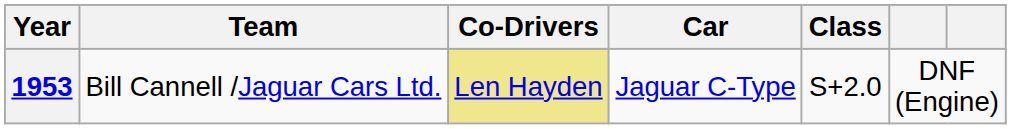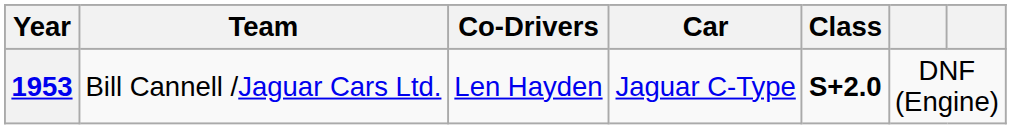(528, 86) khaki background -> (528, 86) no background
(845, 86) normal -> (845, 86) bold
